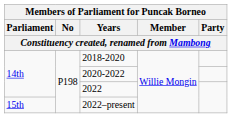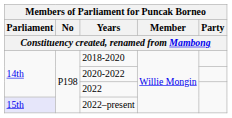(15, 105) no background -> (15, 105) lavender background
